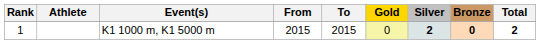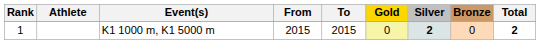(472, 30) bold -> (472, 30) normal
